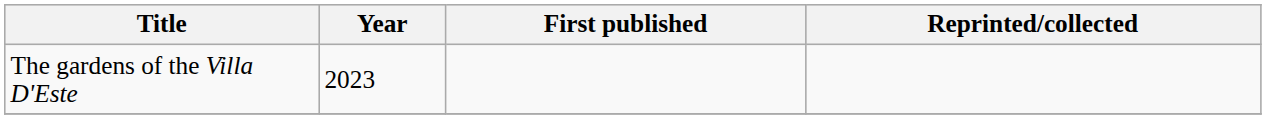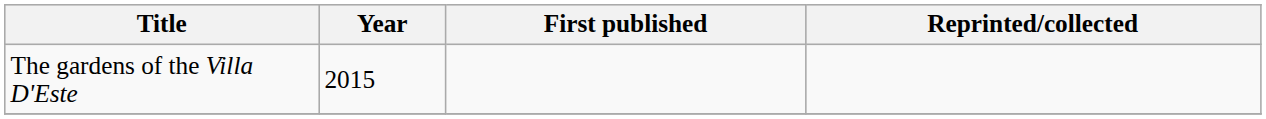(350, 78) 2023 -> (350, 78) 2015
